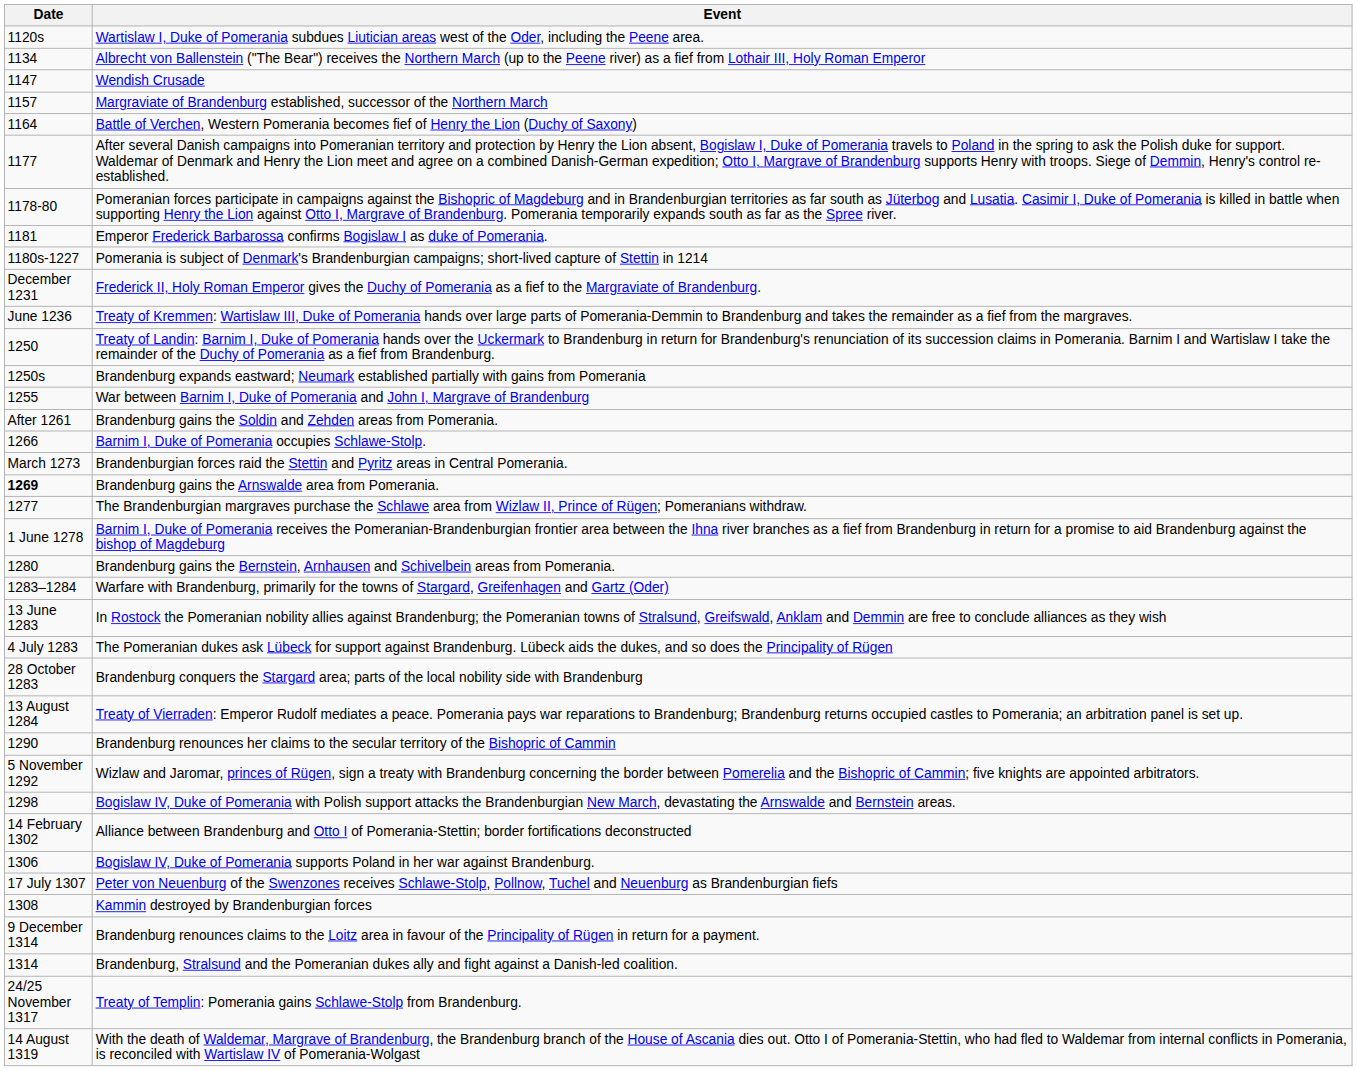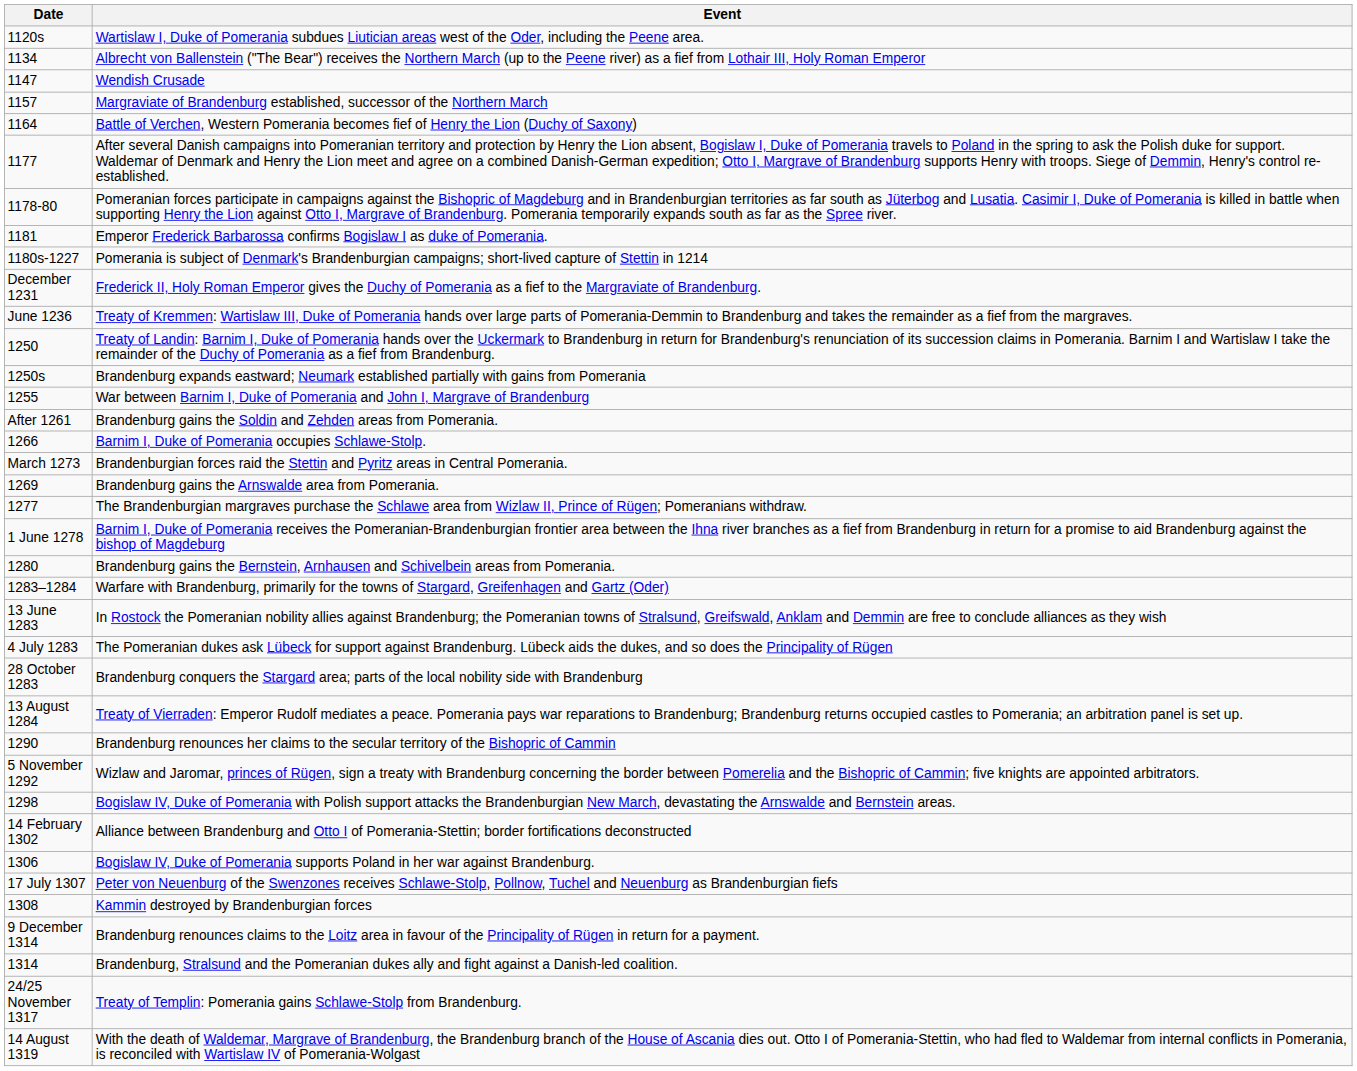(23, 485) bold -> (23, 485) normal
